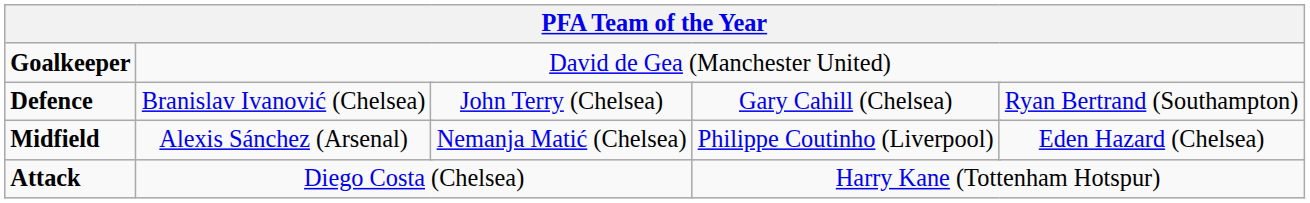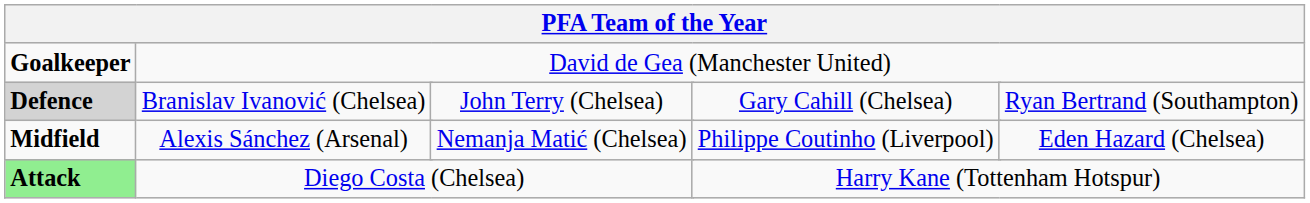(52, 100) no background -> (52, 100) lightgrey background
(45, 178) no background -> (45, 178) lightgreen background
